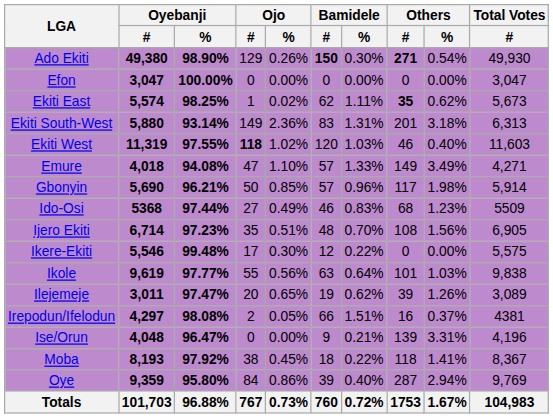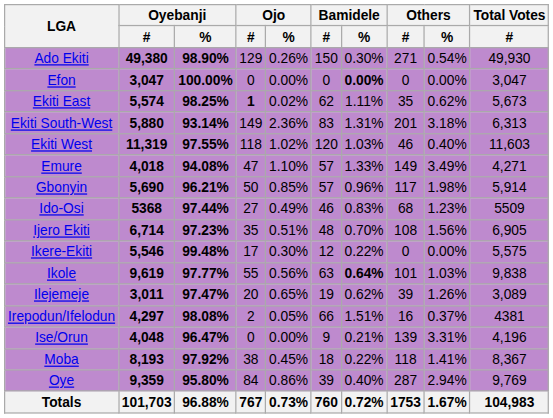(326, 59) bold -> (326, 59) normal
(406, 59) bold -> (406, 59) normal
(364, 80) normal -> (364, 80) bold
(251, 101) normal -> (251, 101) bold
(406, 101) bold -> (406, 101) normal
(251, 144) bold -> (251, 144) normal
(364, 273) normal -> (364, 273) bold
